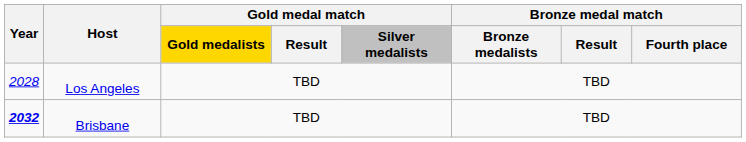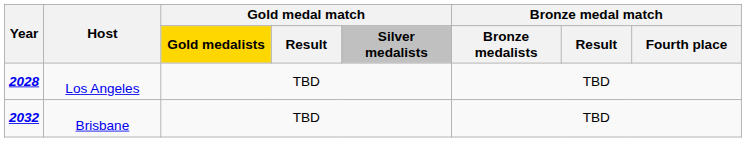(24, 81) normal -> (24, 81) bold
